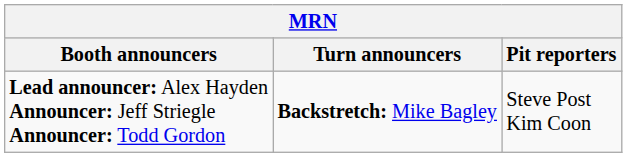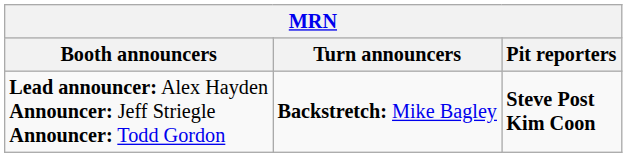(549, 111) normal -> (551, 111) bold
